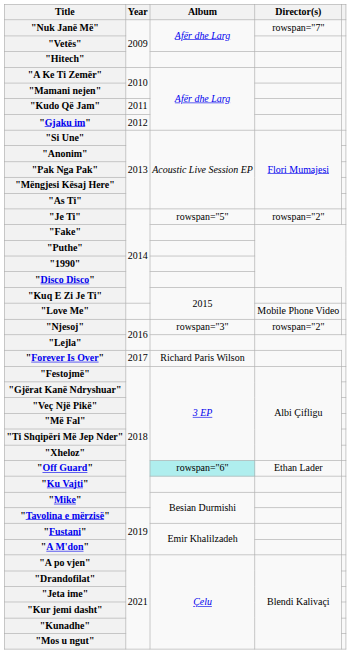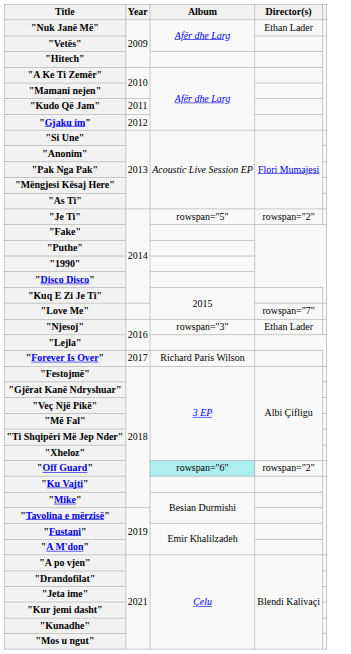(298, 28) rowspan="7" -> (289, 28) Ethan Lader
(298, 311) Mobile Phone Video -> (289, 311) rowspan="7"
(298, 327) rowspan="2" -> (289, 327) Ethan Lader
(298, 468) Ethan Lader -> (289, 468) rowspan="2"
